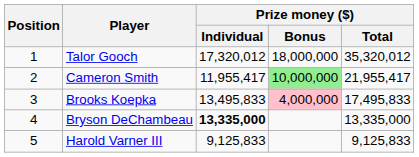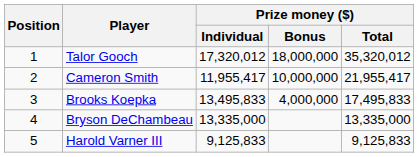(305, 78) lightgreen background -> (305, 78) no background
(309, 99) pink background -> (309, 99) no background
(232, 120) bold -> (232, 120) normal
